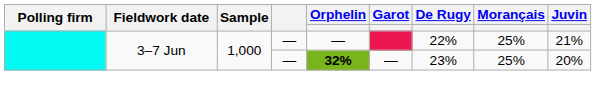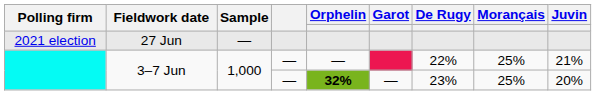+ row: (55, 41)
